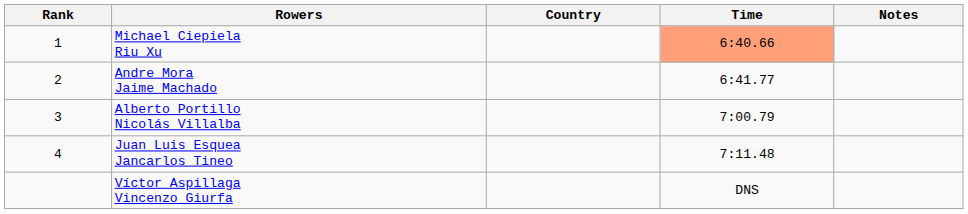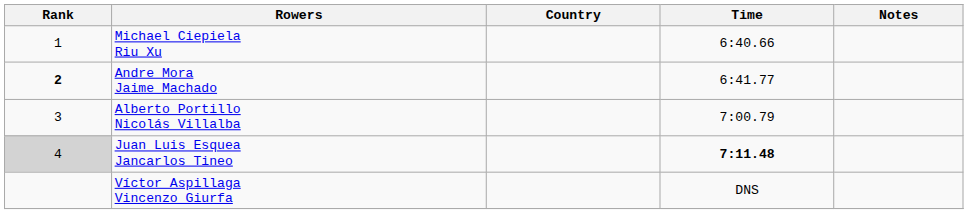(747, 44) lightsalmon background -> (747, 44) no background
(58, 81) normal -> (58, 81) bold
(58, 154) no background -> (58, 154) lightgrey background
(747, 154) normal -> (747, 154) bold
